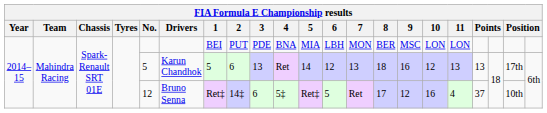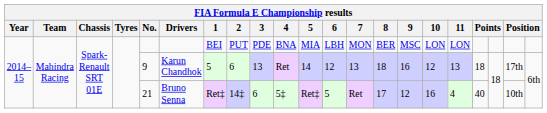(145, 66) 5 -> (145, 66) 9
(480, 66) 13 -> (480, 66) 18
(147, 94) 12 -> (147, 94) 21
(480, 94) 37 -> (480, 94) 40
